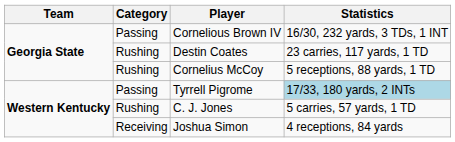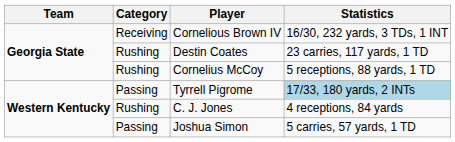(137, 33) Passing -> (142, 33) Receiving
(351, 108) 5 carries, 57 yards, 1 TD -> (345, 108) 4 receptions, 84 yards
(142, 127) Receiving -> (137, 127) Passing
(345, 127) 4 receptions, 84 yards -> (351, 127) 5 carries, 57 yards, 1 TD
